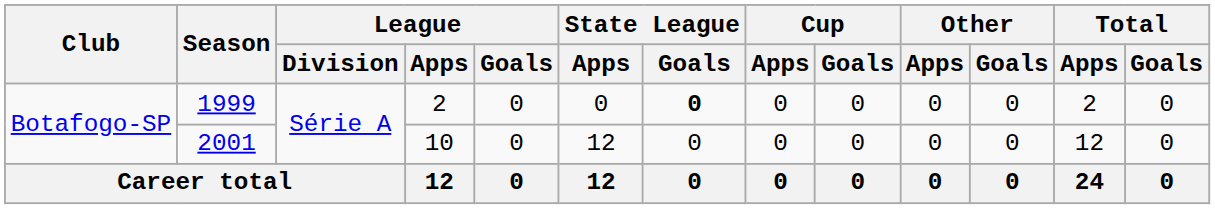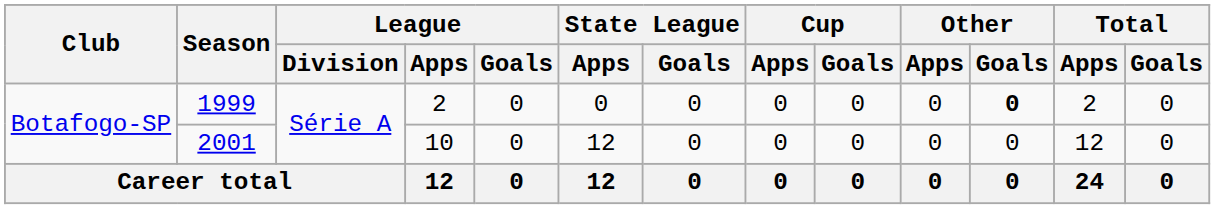(694, 104) bold -> (694, 104) normal
(1012, 104) normal -> (1012, 104) bold
